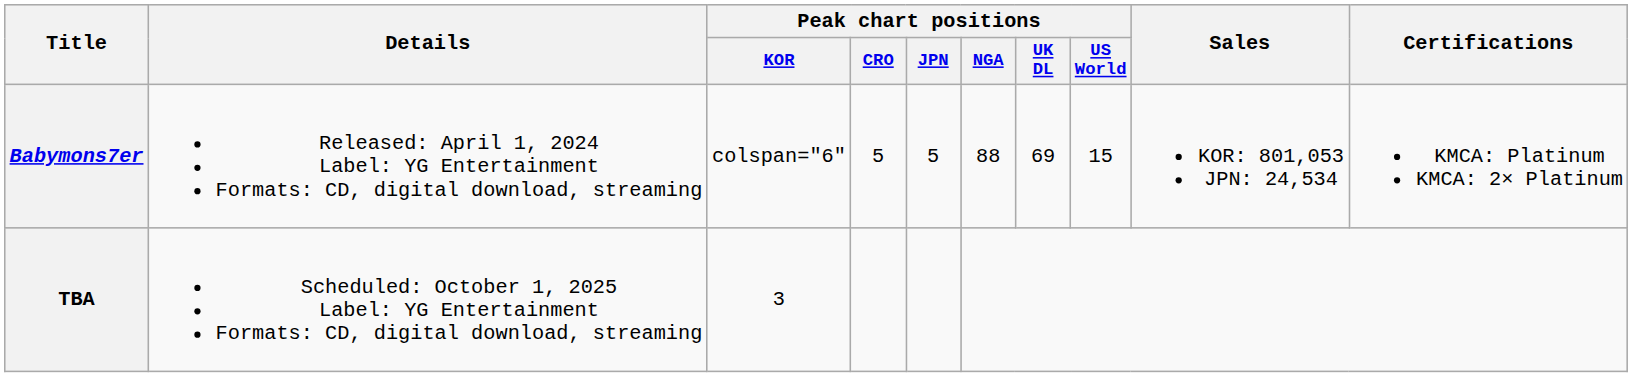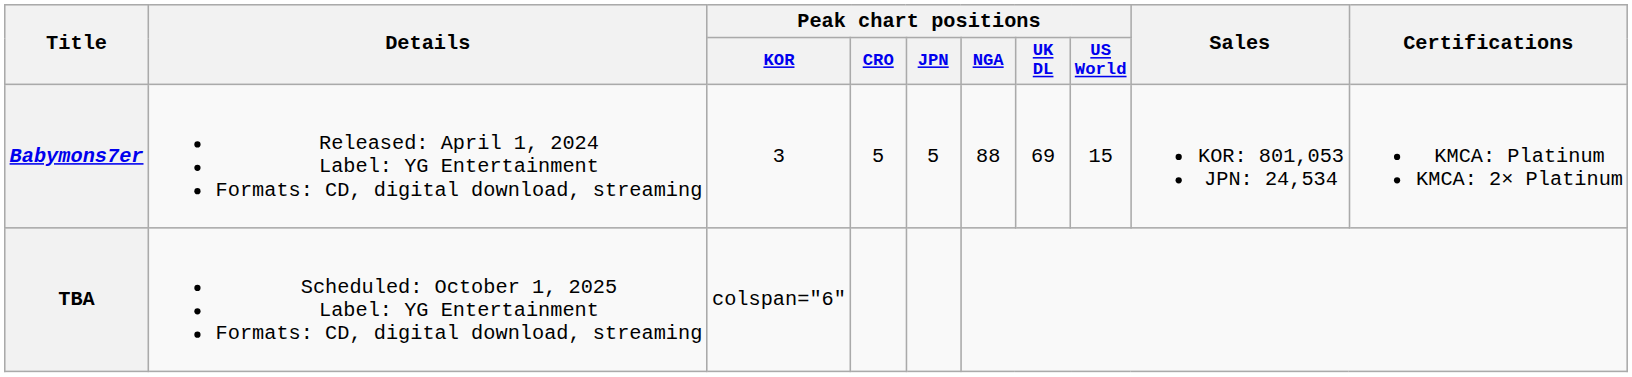(779, 156) colspan="6" -> (779, 156) 3
(779, 299) 3 -> (779, 299) colspan="6"
